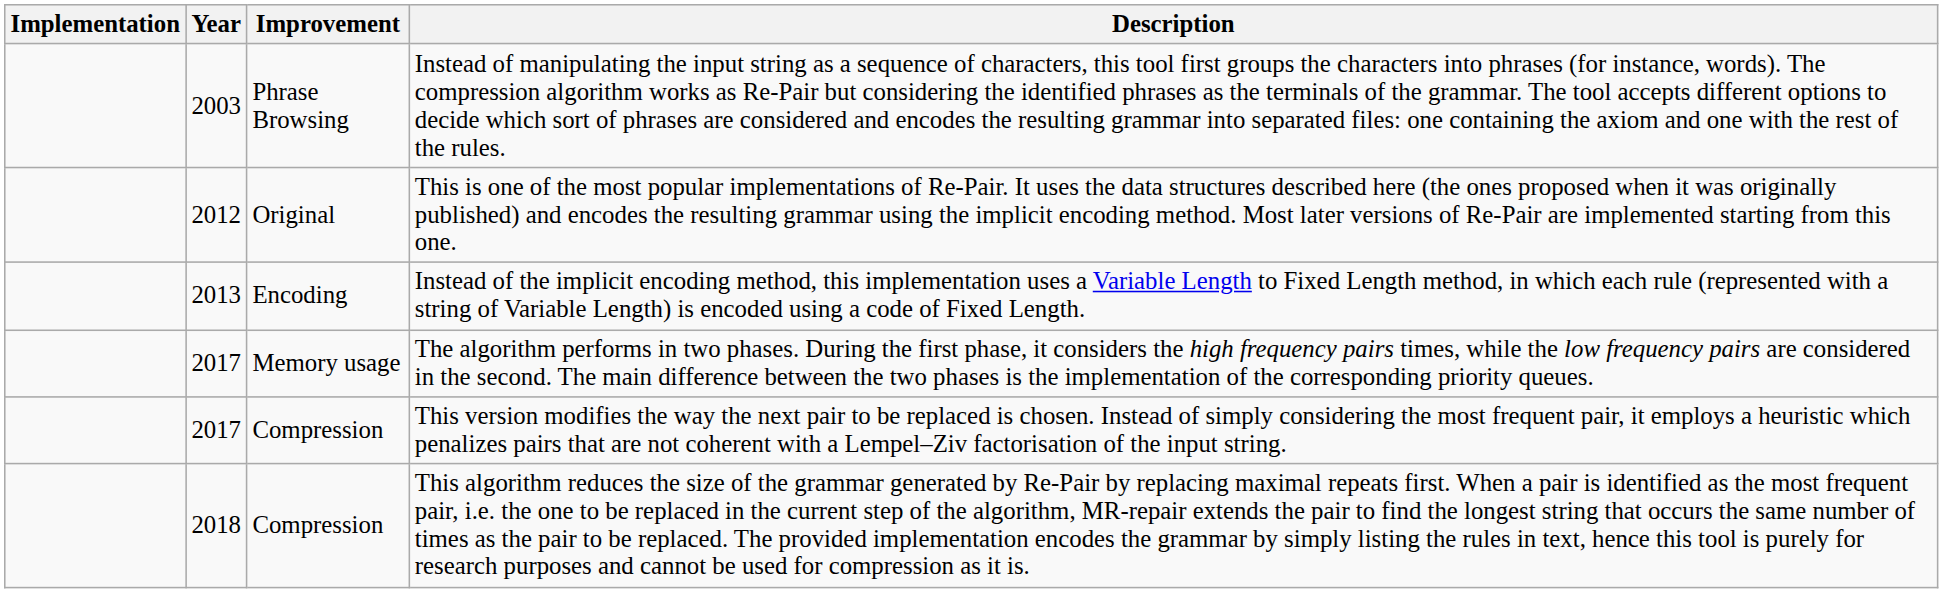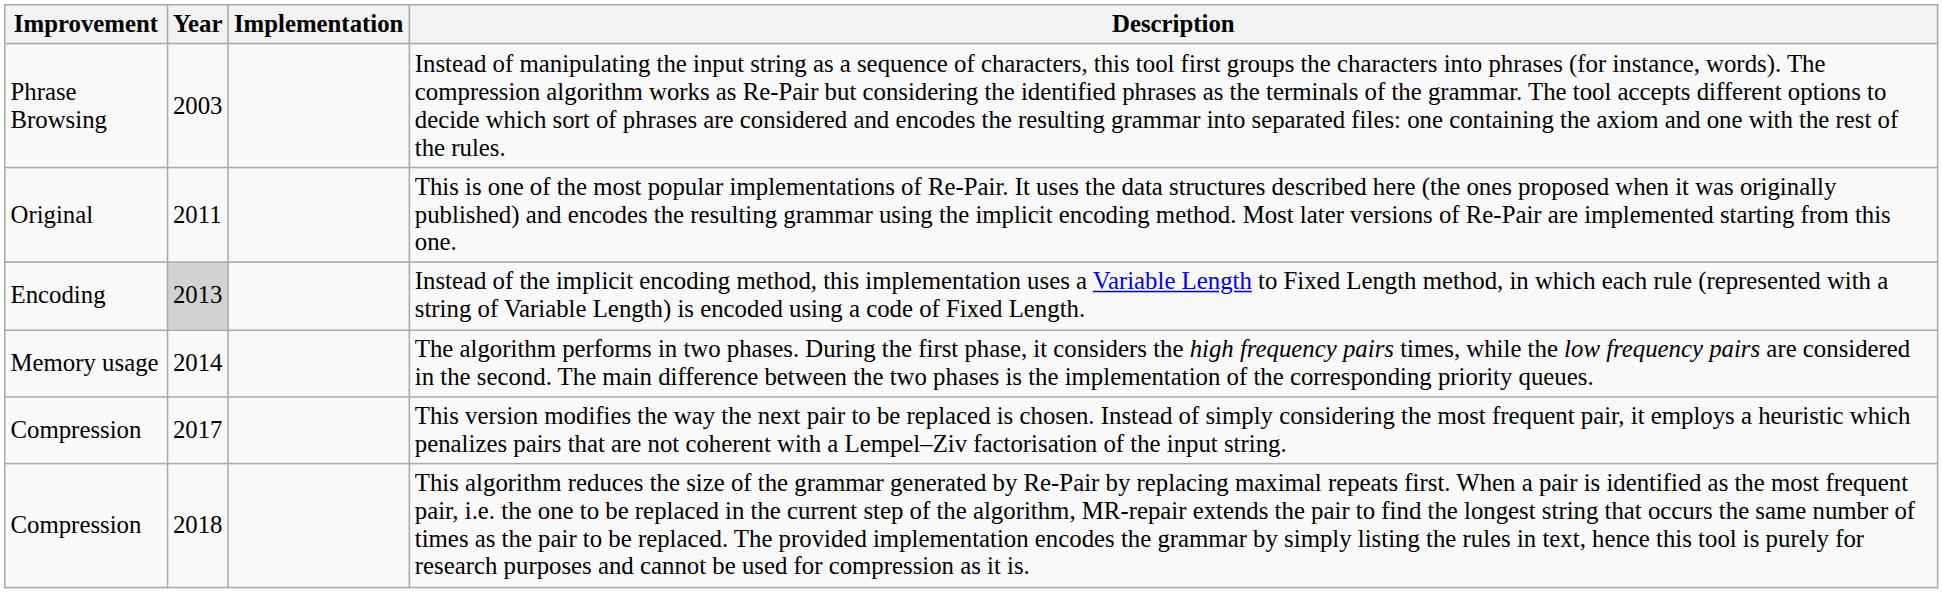columns swapped: (328, 24) <-> (95, 24)
(216, 214) 2012 -> (197, 214) 2011
(216, 295) no background -> (198, 295) lightgrey background
(216, 362) 2017 -> (198, 362) 2014
